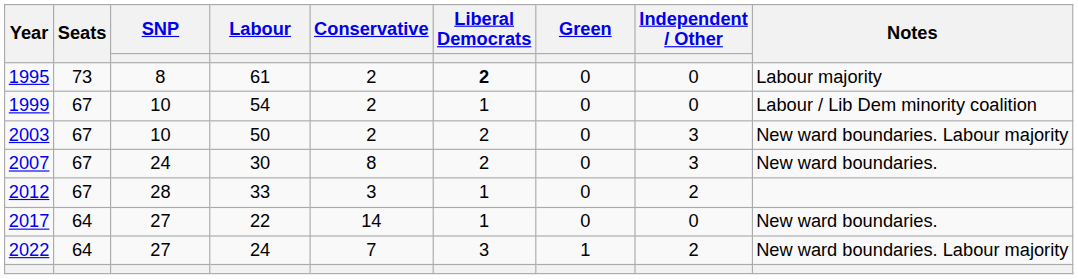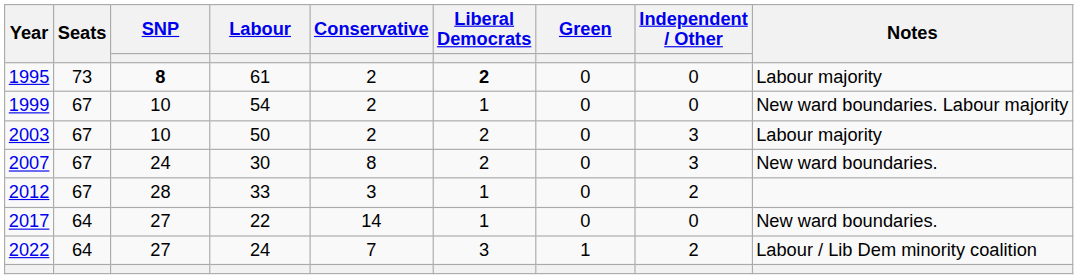(160, 76) normal -> (160, 76) bold
(897, 105) Labour / Lib Dem minority coalition -> (912, 105) New ward boundaries. Labour majority
(912, 134) New ward boundaries. Labour majority -> (819, 134) Labour majority
(912, 250) New ward boundaries. Labour majority -> (897, 250) Labour / Lib Dem minority coalition
